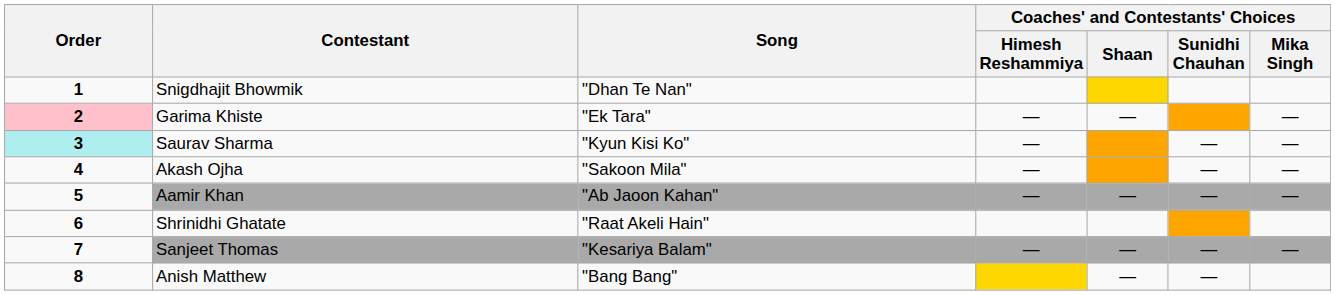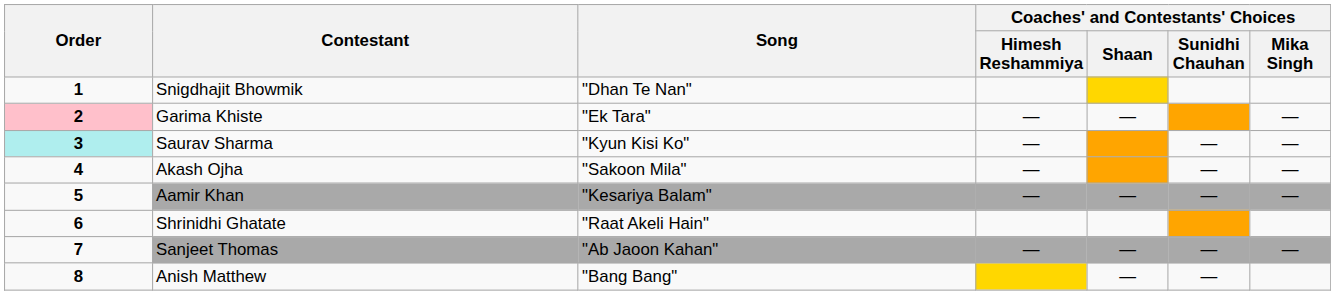(650, 196) "Ab Jaoon Kahan" -> (647, 196) "Kesariya Balam"
(647, 249) "Kesariya Balam" -> (650, 249) "Ab Jaoon Kahan"
